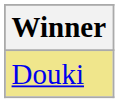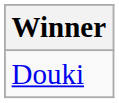(48, 73) khaki background -> (48, 73) no background
